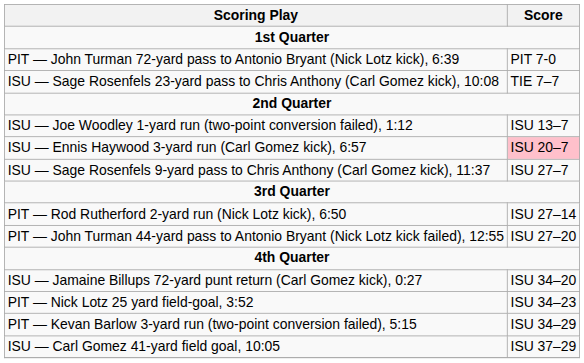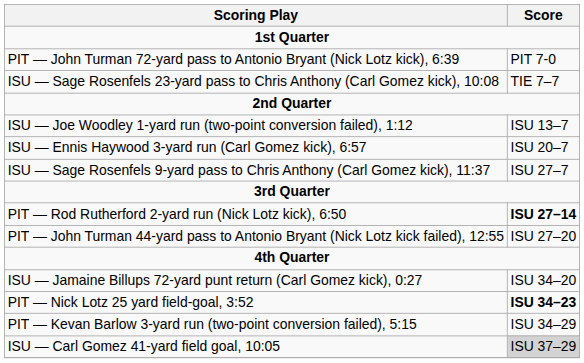(540, 147) pink background -> (540, 147) no background
(543, 214) normal -> (543, 214) bold
(543, 302) normal -> (543, 302) bold
(543, 346) no background -> (543, 346) lightgrey background
